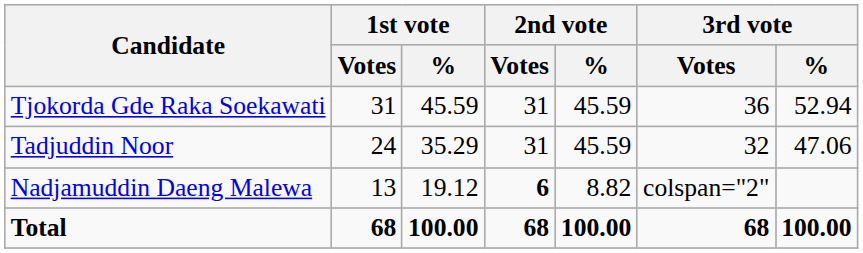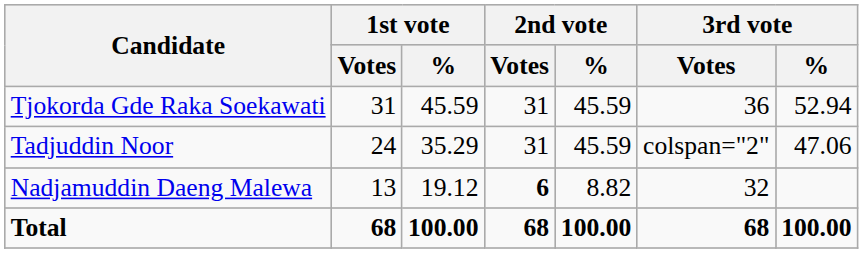(757, 146) 32 -> (706, 146) colspan="2"
(706, 187) colspan="2" -> (757, 187) 32
